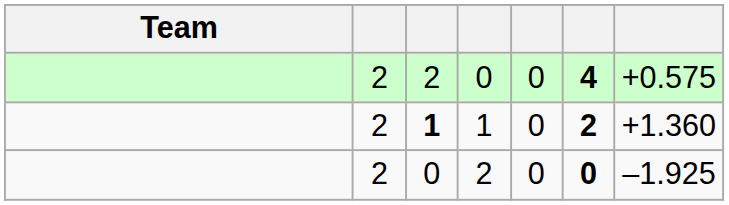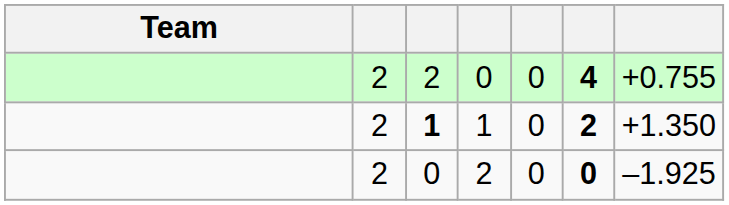(669, 77) +0.575 -> (669, 77) +0.755
(669, 125) +1.360 -> (669, 125) +1.350
